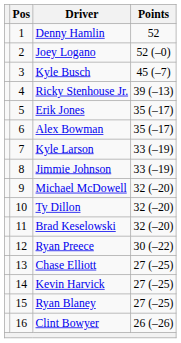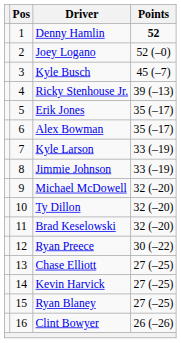(154, 33) normal -> (154, 33) bold
